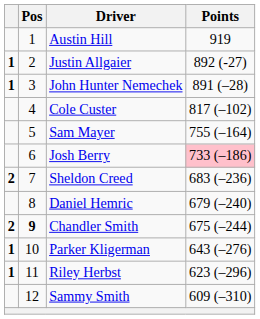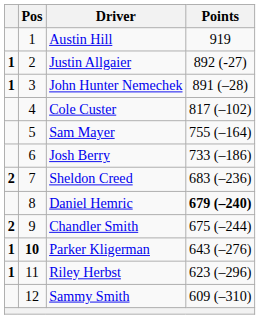(220, 156) pink background -> (220, 156) no background
(220, 202) normal -> (220, 202) bold
(32, 226) bold -> (32, 226) normal
(32, 249) normal -> (32, 249) bold
